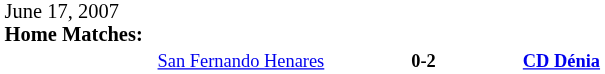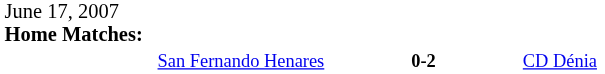(561, 61) bold -> (560, 61) normal
